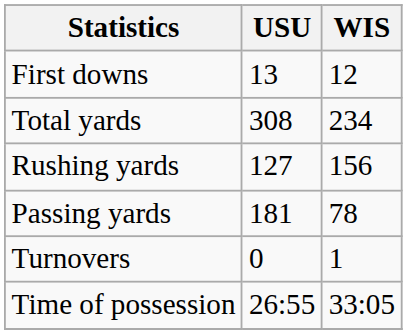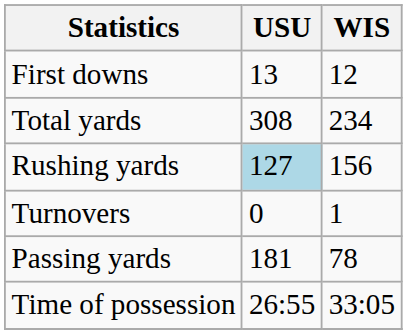(271, 166) no background -> (271, 166) lightblue background
rows swapped: (91, 212) <-> (71, 258)
